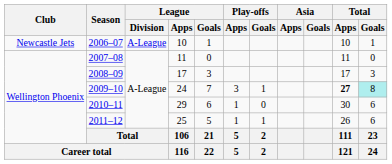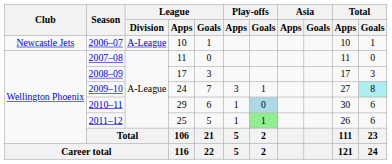(345, 89) bold -> (345, 89) normal
(263, 105) no background -> (263, 105) lightblue background
(263, 120) no background -> (263, 120) lightgreen background
